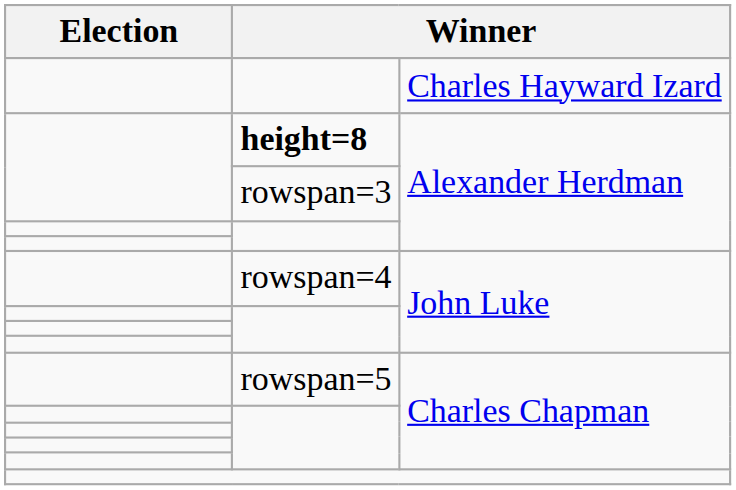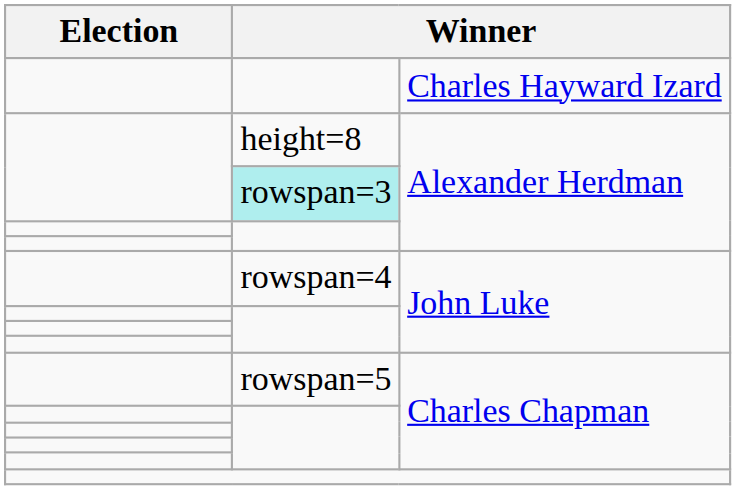(304, 138) bold -> (301, 138) normal
(316, 192) no background -> (316, 192) paleturquoise background
